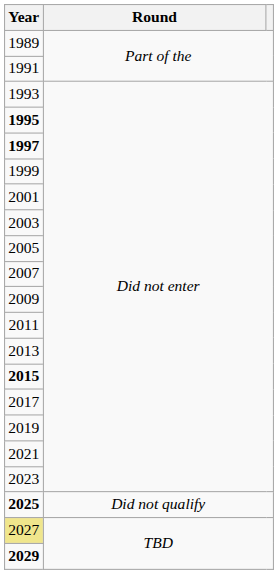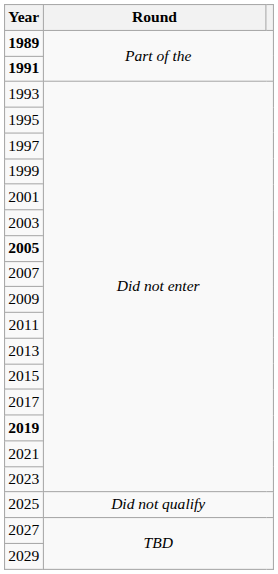(24, 43) normal -> (24, 43) bold
(24, 69) normal -> (24, 69) bold
(24, 120) bold -> (24, 120) normal
(24, 145) bold -> (24, 145) normal
(24, 248) normal -> (24, 248) bold
(24, 376) bold -> (24, 376) normal
(24, 428) normal -> (24, 428) bold
(24, 505) bold -> (24, 505) normal
(24, 530) khaki background -> (24, 530) no background
(24, 556) bold -> (24, 556) normal
